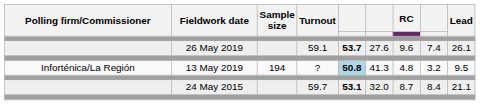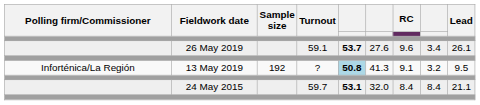(434, 48) 7.4 -> (434, 48) 3.4
(277, 68) 194 -> (277, 68) 192
(406, 68) 4.8 -> (406, 68) 9.1
(406, 87) 8.7 -> (406, 87) 8.4
